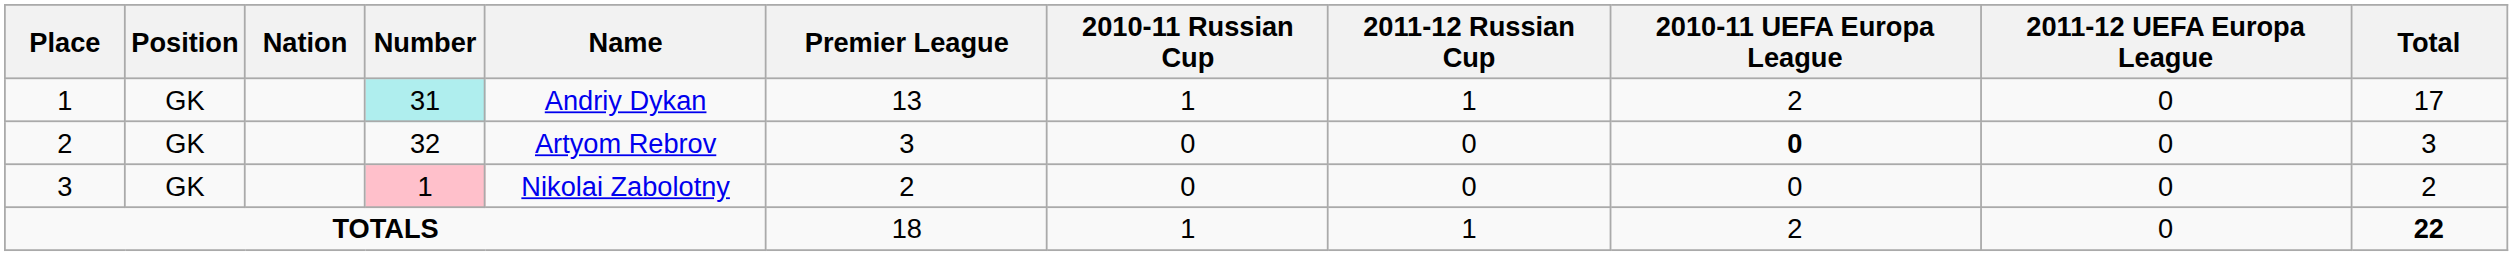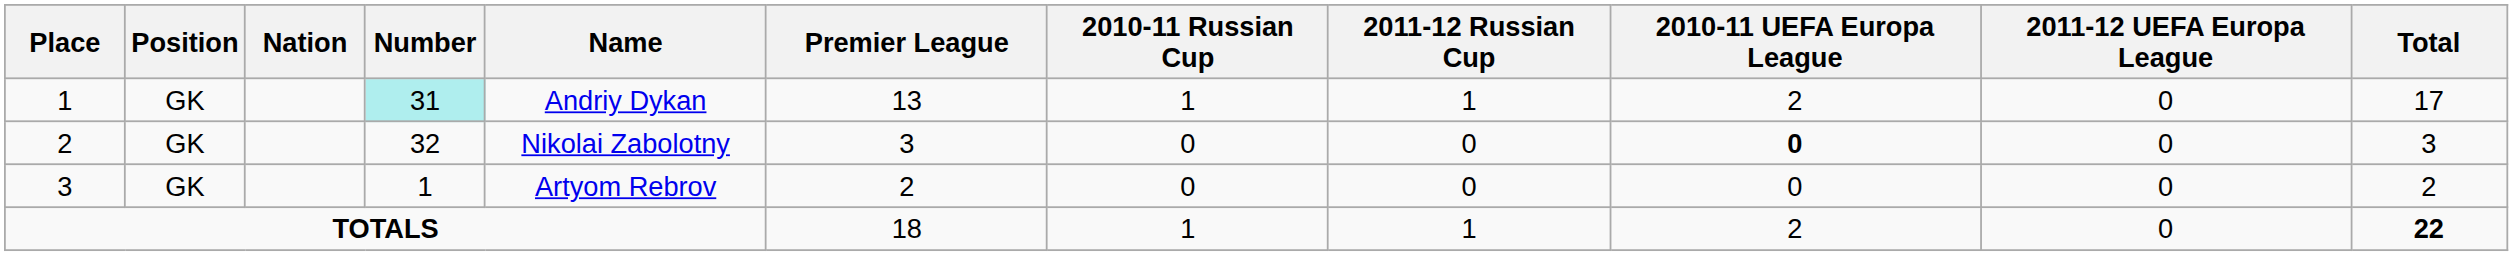(626, 143) Artyom Rebrov -> (626, 143) Nikolai Zabolotny
(425, 186) pink background -> (425, 186) no background
(626, 186) Nikolai Zabolotny -> (626, 186) Artyom Rebrov
